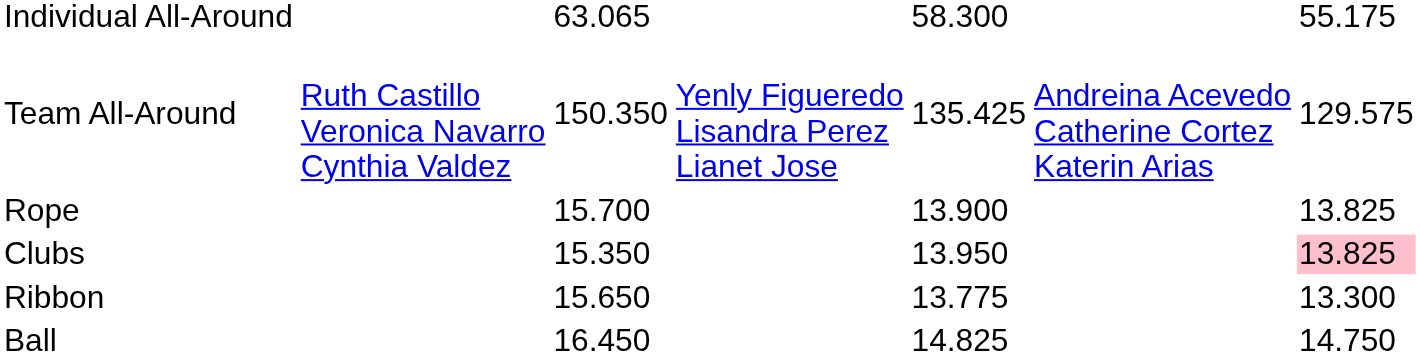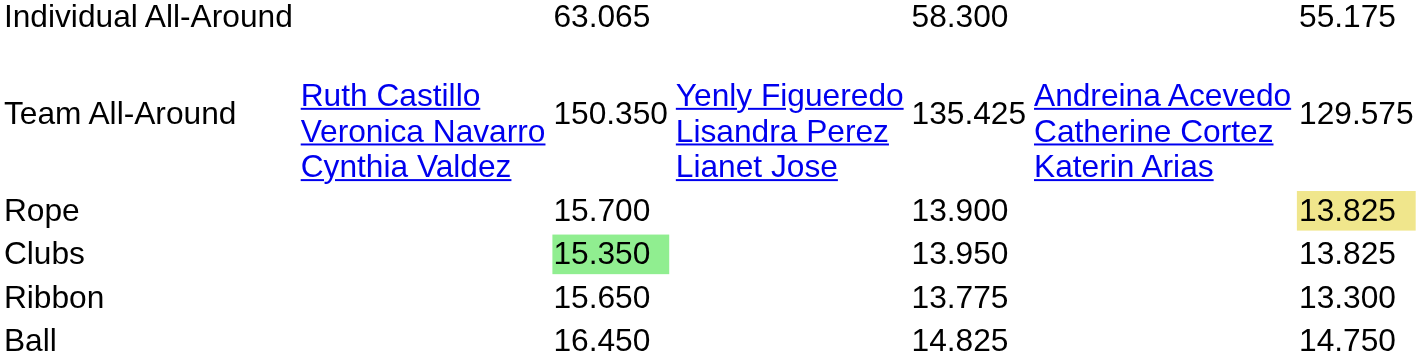(1348, 210) no background -> (1348, 210) khaki background
(602, 253) no background -> (602, 253) lightgreen background
(1348, 253) pink background -> (1348, 253) no background
